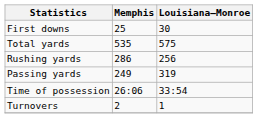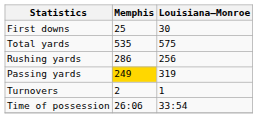(123, 74) no background -> (123, 74) gold background
rows swapped: (33, 105) <-> (58, 90)
